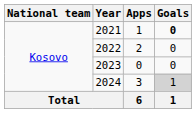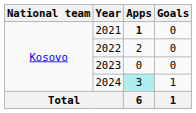(139, 30) normal -> (139, 30) bold
(173, 30) bold -> (173, 30) normal
(139, 83) no background -> (139, 83) paleturquoise background
(173, 83) lightgrey background -> (173, 83) no background
